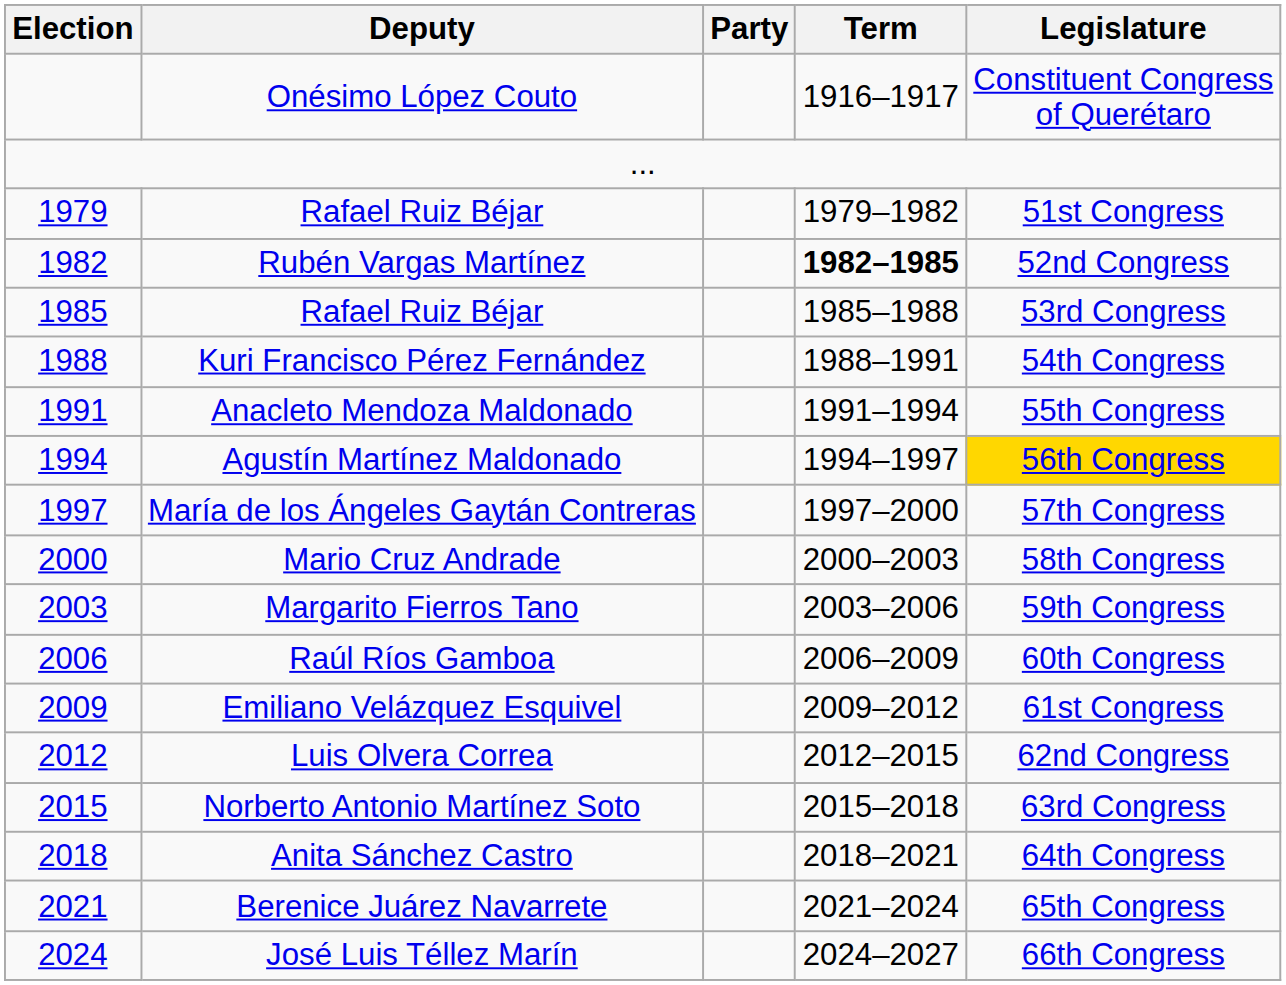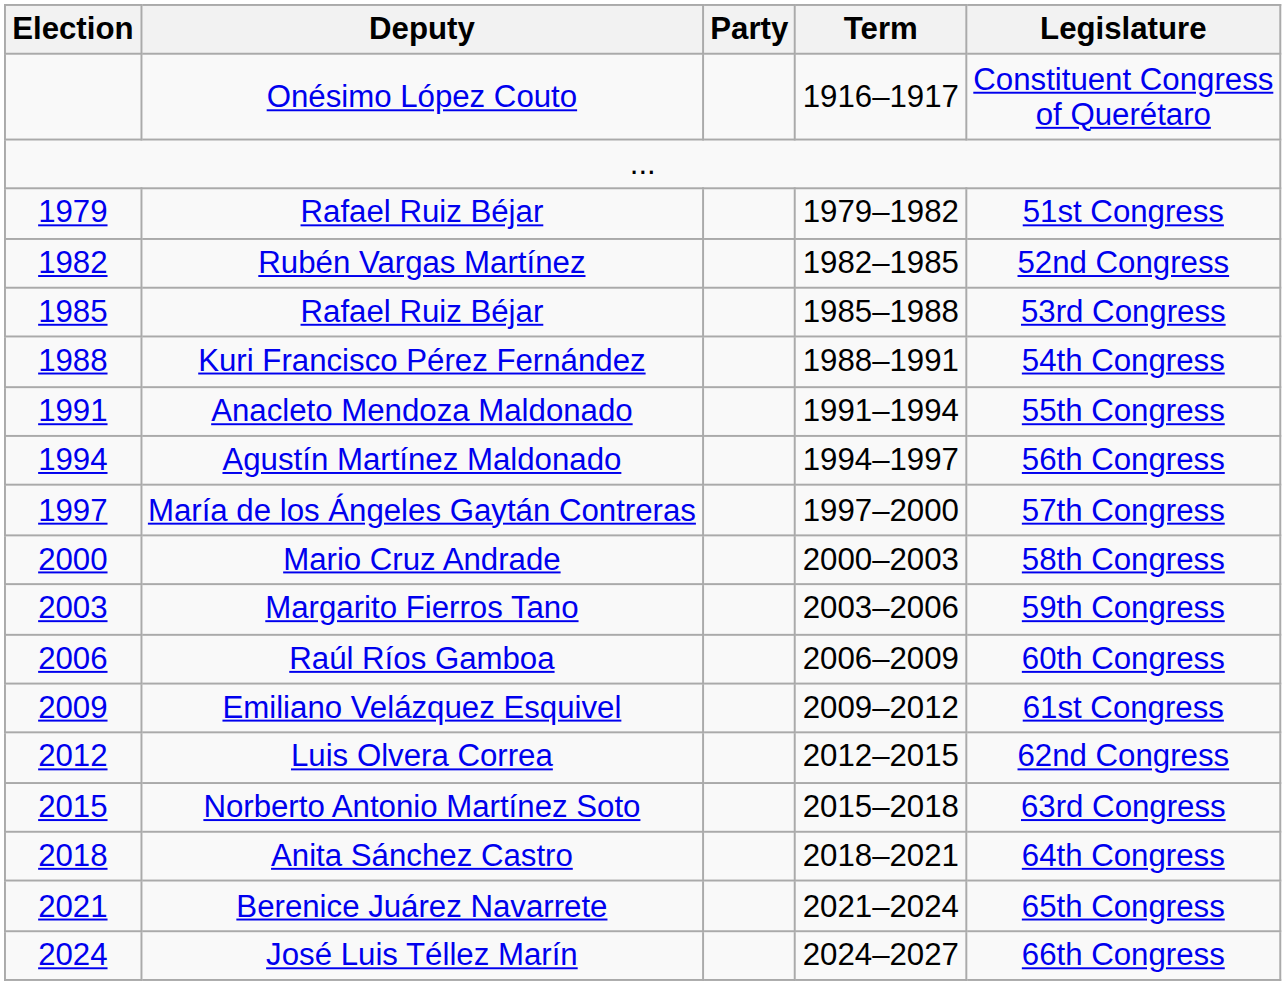(881, 262) bold -> (881, 262) normal
(1123, 460) gold background -> (1123, 460) no background
